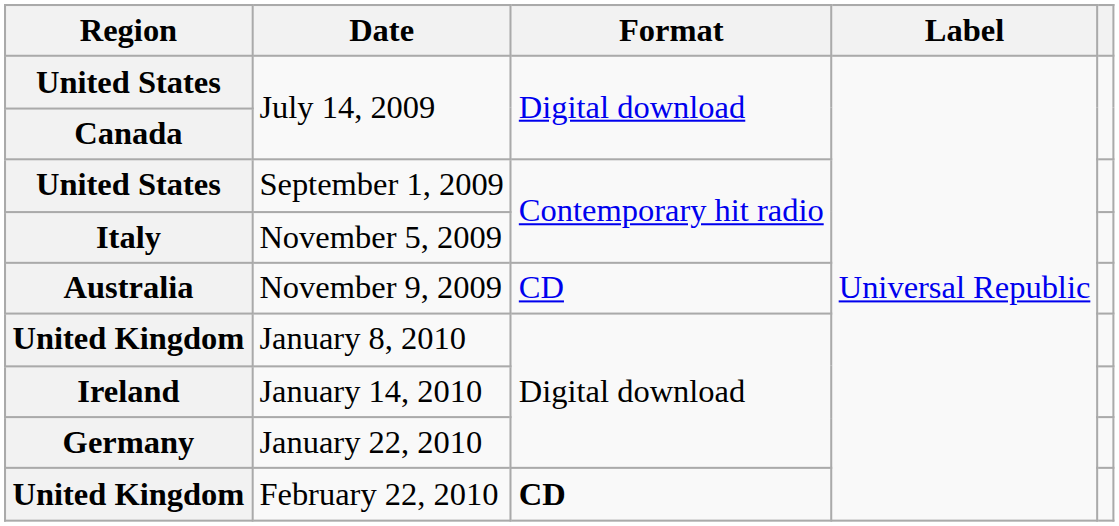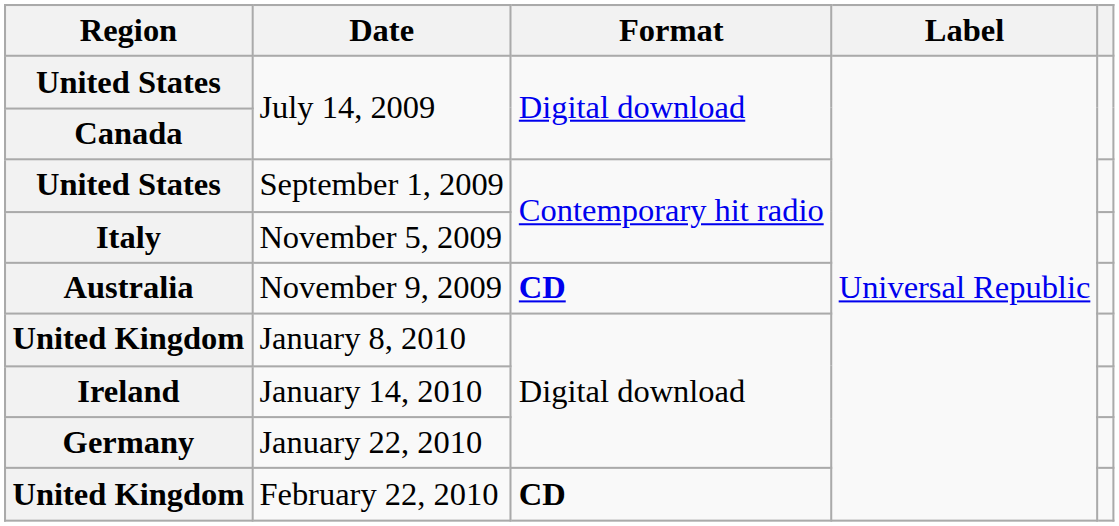(541, 287) normal -> (542, 287) bold
